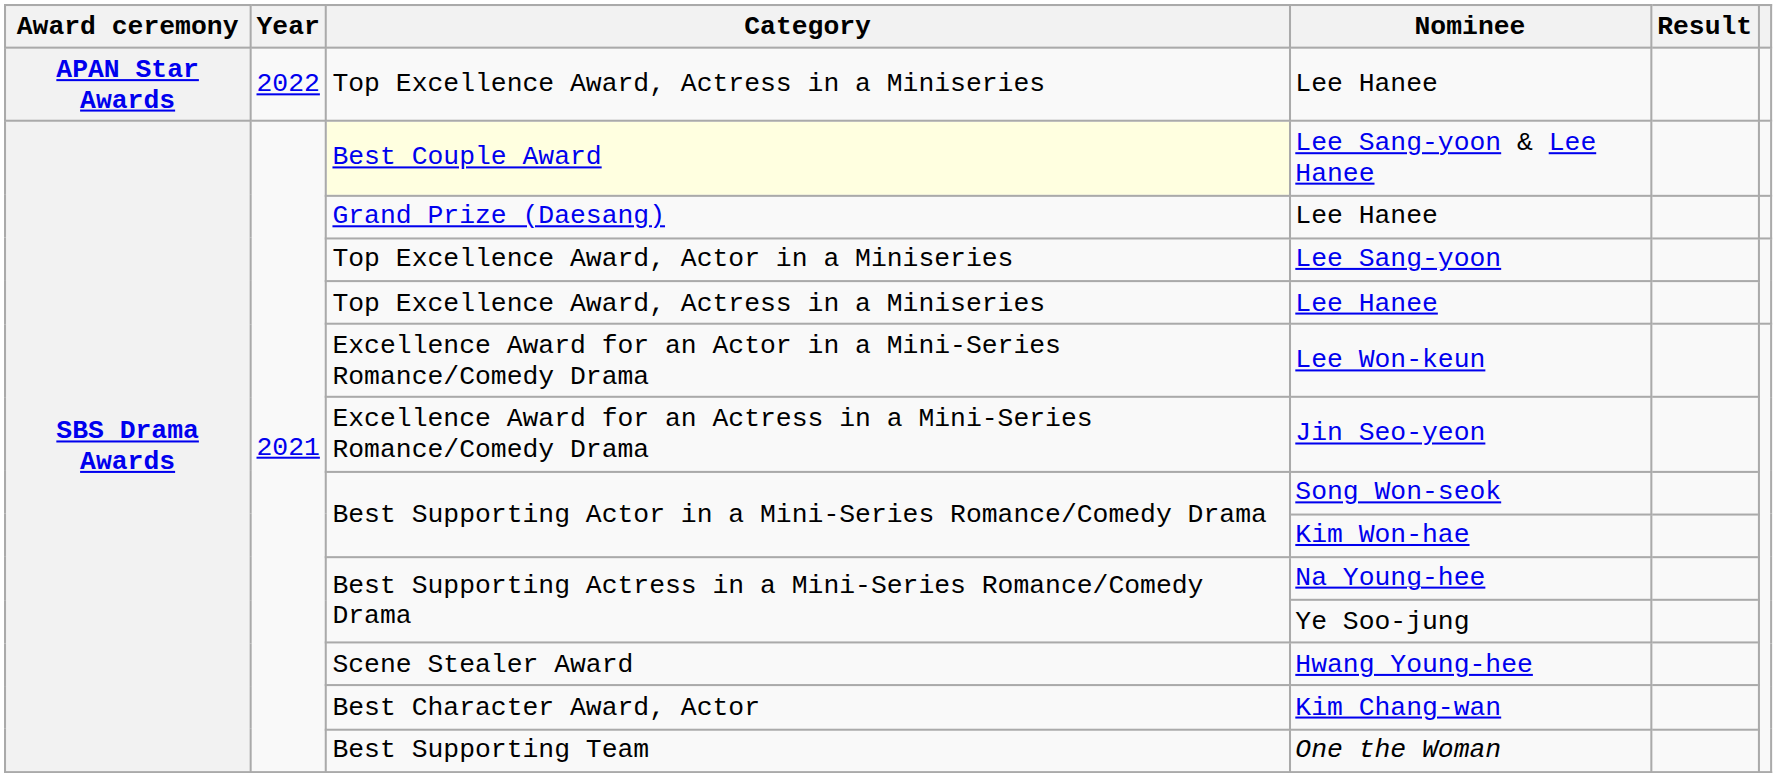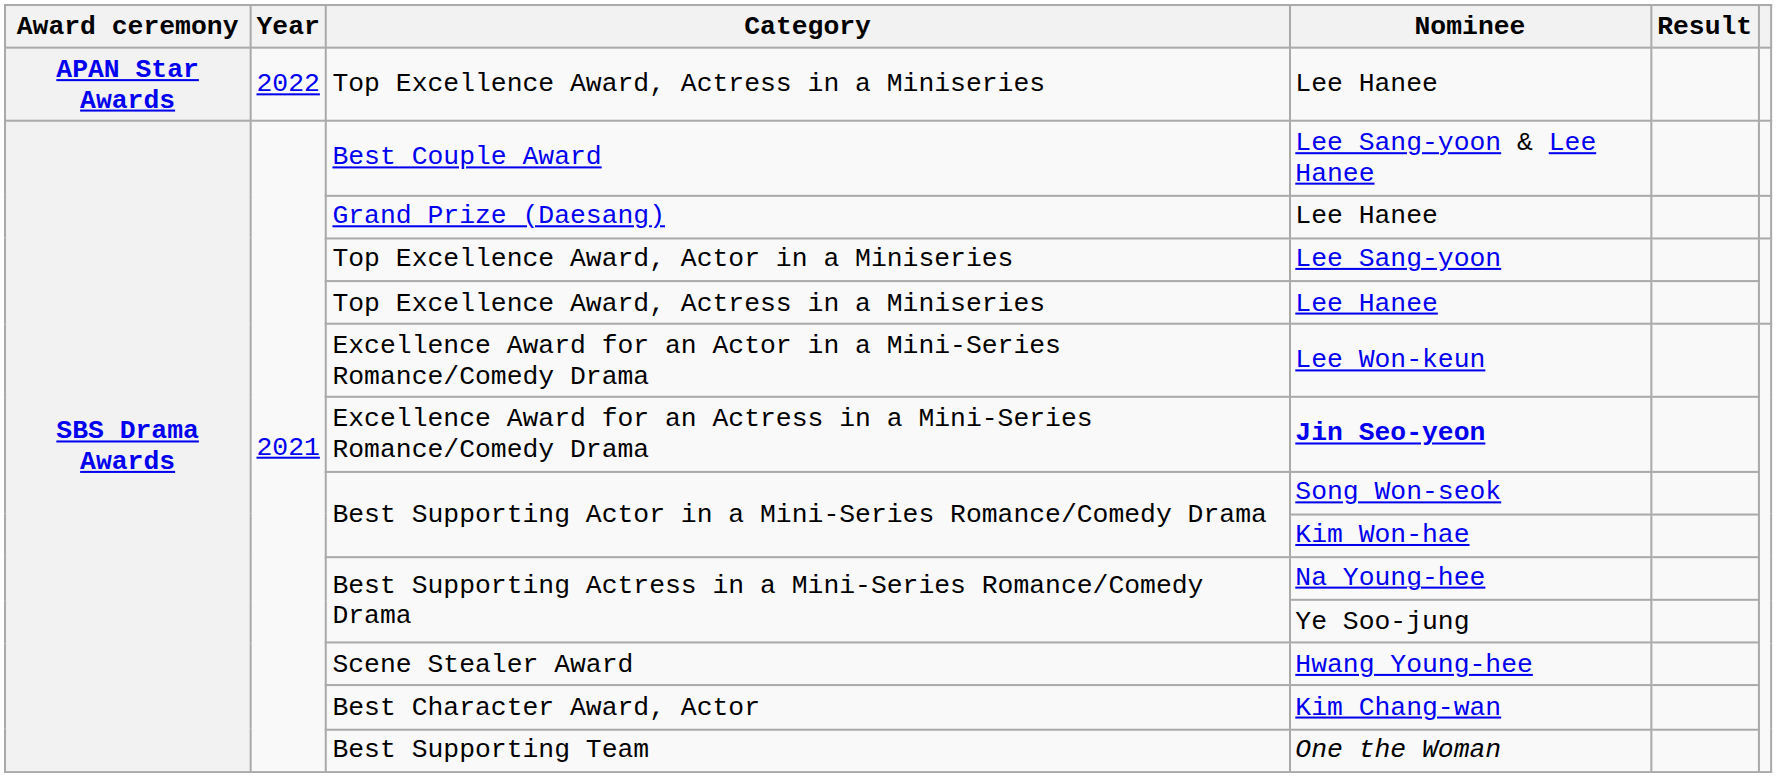(467, 158) lightyellow background -> (467, 158) no background
(1390, 434) normal -> (1390, 434) bold
